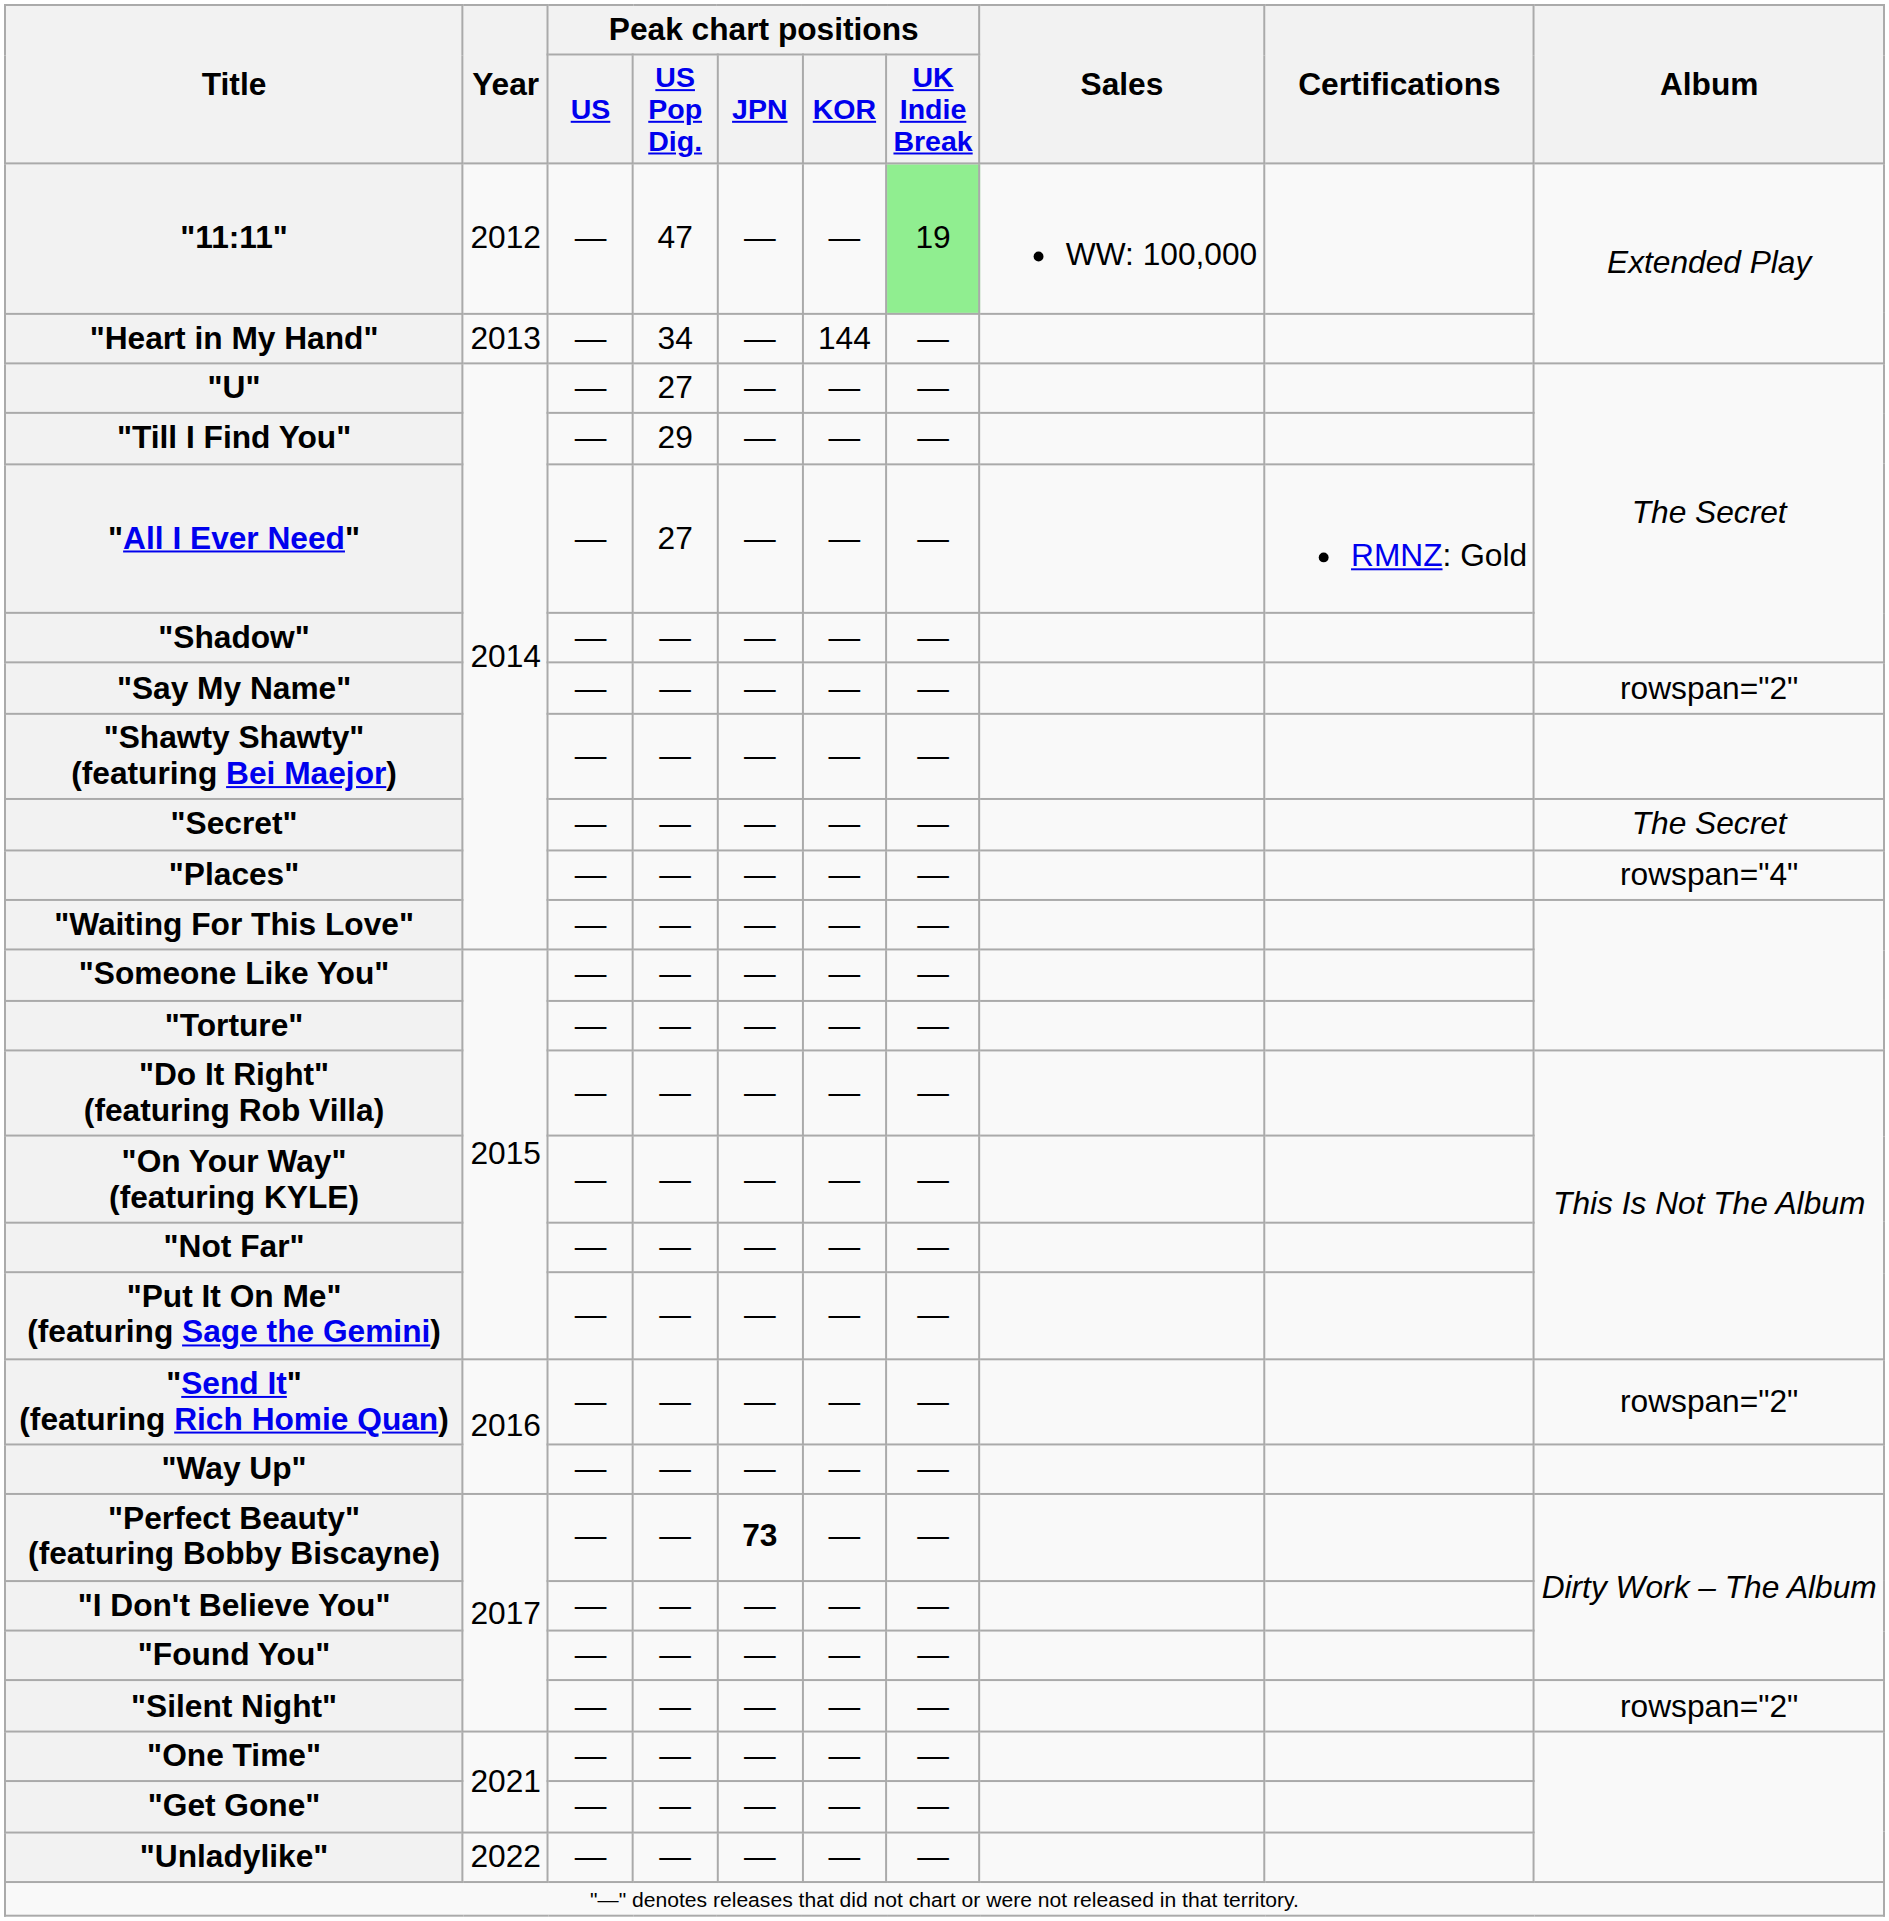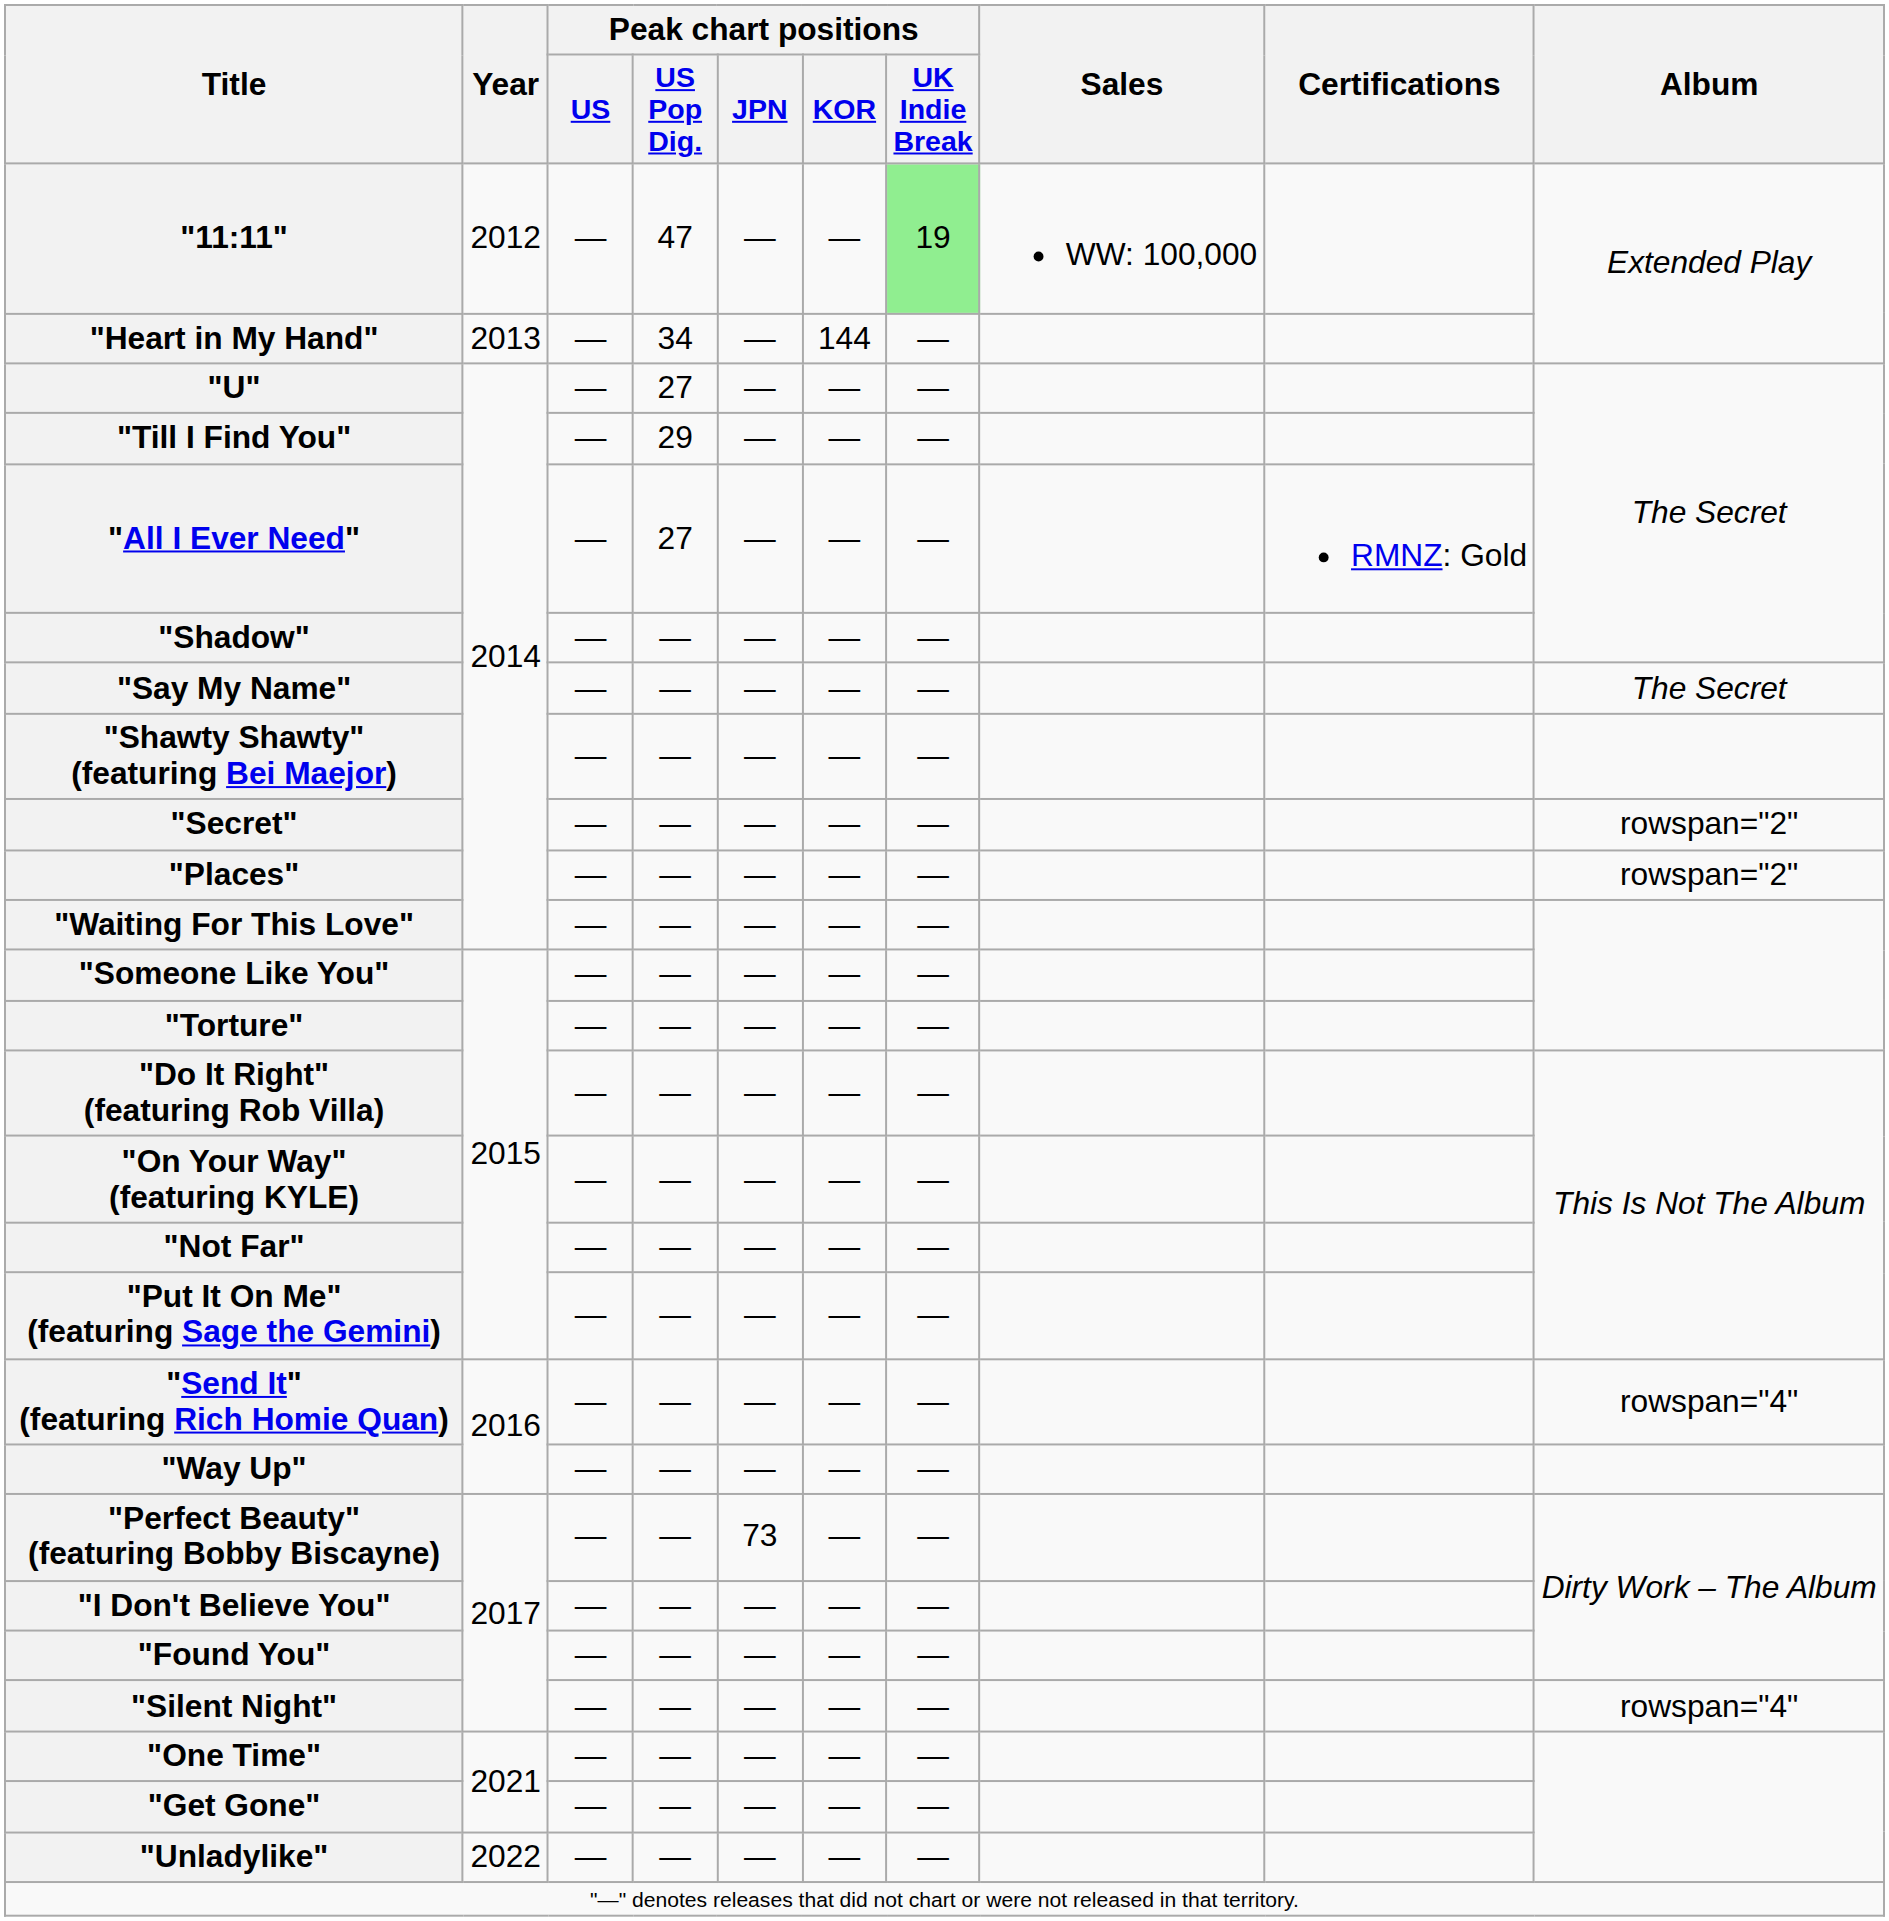(1709, 687) rowspan="2" -> (1709, 687) The Secret
(1709, 823) The Secret -> (1709, 823) rowspan="2"
(1709, 874) rowspan="4" -> (1709, 874) rowspan="2"
(1709, 1400) rowspan="2" -> (1709, 1400) rowspan="4"
(760, 1536) bold -> (760, 1536) normal
(1709, 1705) rowspan="2" -> (1709, 1705) rowspan="4"
